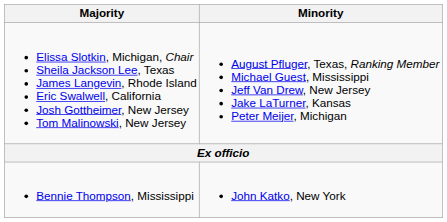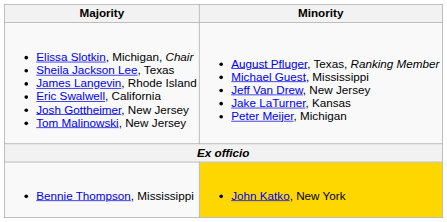(321, 196) no background -> (321, 196) gold background
